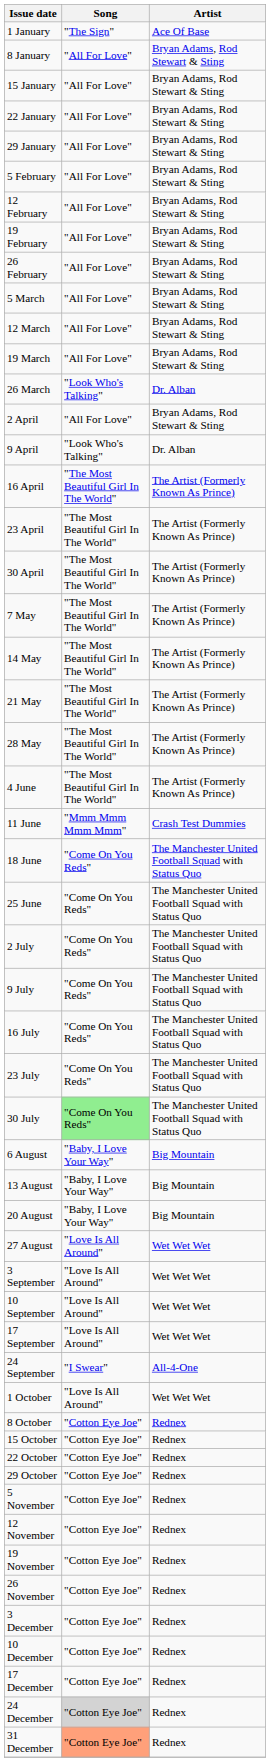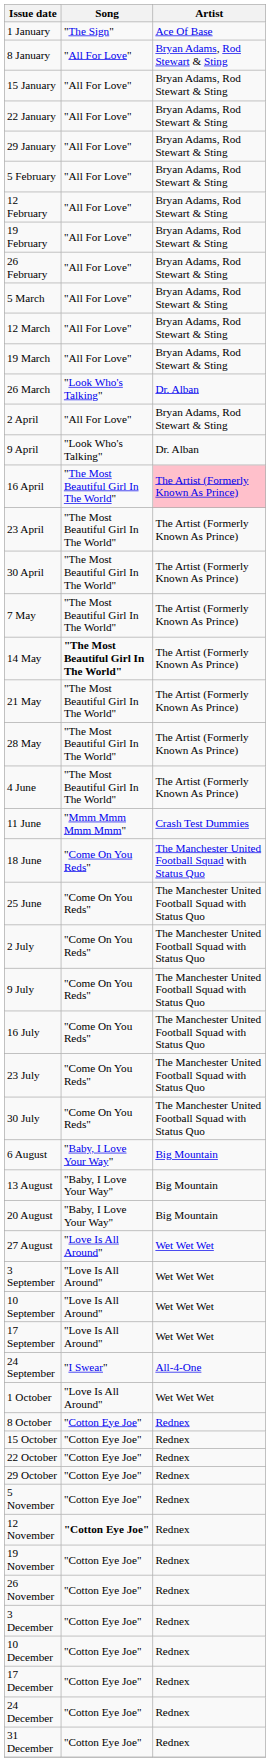(199, 486) no background -> (202, 486) pink background
(101, 658) normal -> (104, 658) bold
(98, 1118) lightgreen background -> (98, 1118) no background
(103, 1529) normal -> (106, 1529) bold
(103, 1711) lightgrey background -> (103, 1711) no background
(103, 1742) lightsalmon background -> (103, 1742) no background
